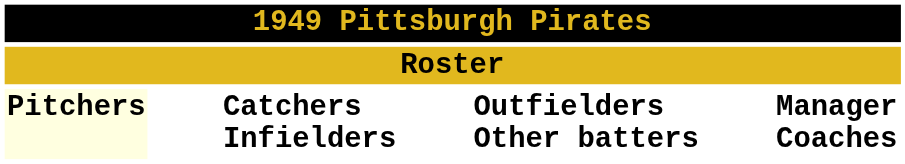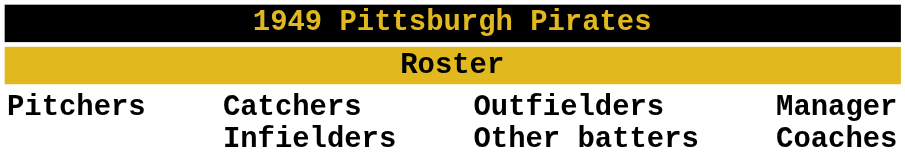(76, 108) lightyellow background -> (76, 108) no background
